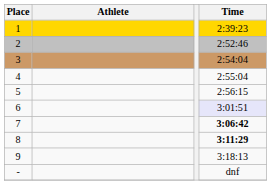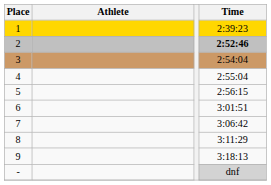(233, 44) normal -> (233, 44) bold
(233, 108) lavender background -> (233, 108) no background
(233, 124) bold -> (233, 124) normal
(233, 140) bold -> (233, 140) normal
(233, 172) no background -> (233, 172) lightgrey background
